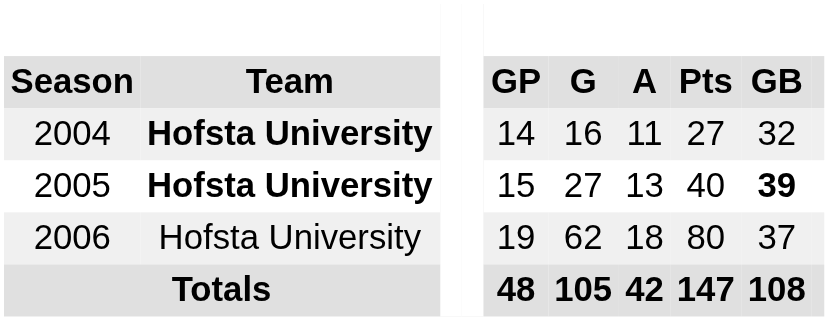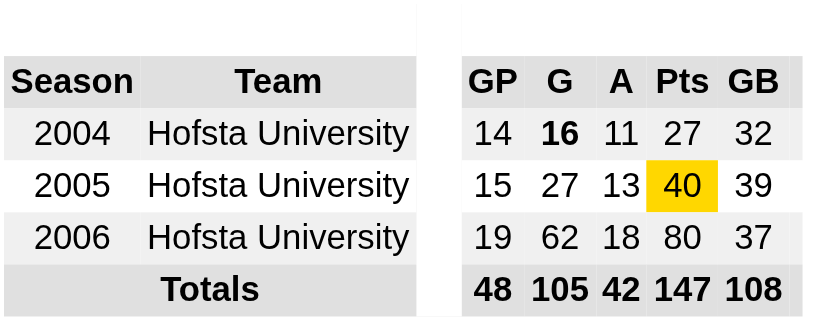(290, 133) bold -> (278, 133) normal
(583, 133) normal -> (560, 133) bold
(290, 185) bold -> (278, 185) normal
(706, 185) no background -> (683, 185) gold background
(777, 185) bold -> (754, 185) normal
